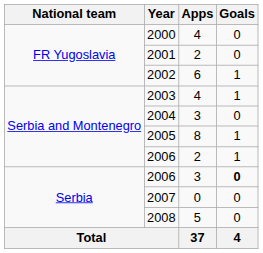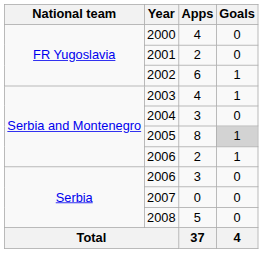(237, 136) no background -> (237, 136) lightgrey background
(237, 177) bold -> (237, 177) normal
